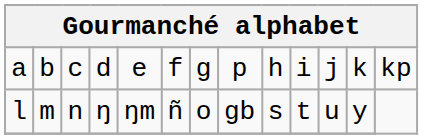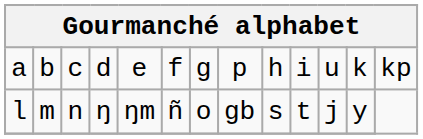(332, 69) j -> (332, 69) u
(332, 111) u -> (332, 111) j
